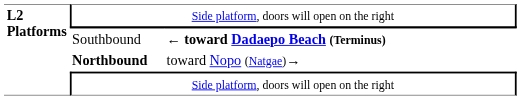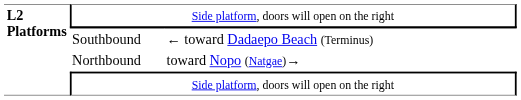(276, 39) bold -> (270, 39) normal
(110, 61) bold -> (107, 61) normal
